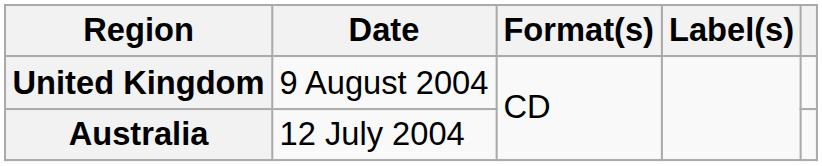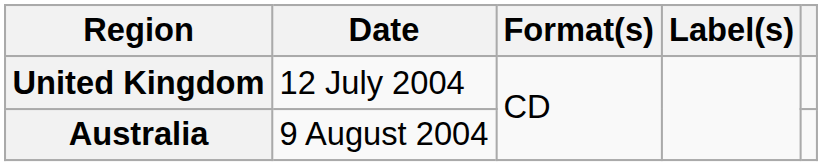(384, 82) 9 August 2004 -> (372, 82) 12 July 2004
(372, 133) 12 July 2004 -> (384, 133) 9 August 2004
